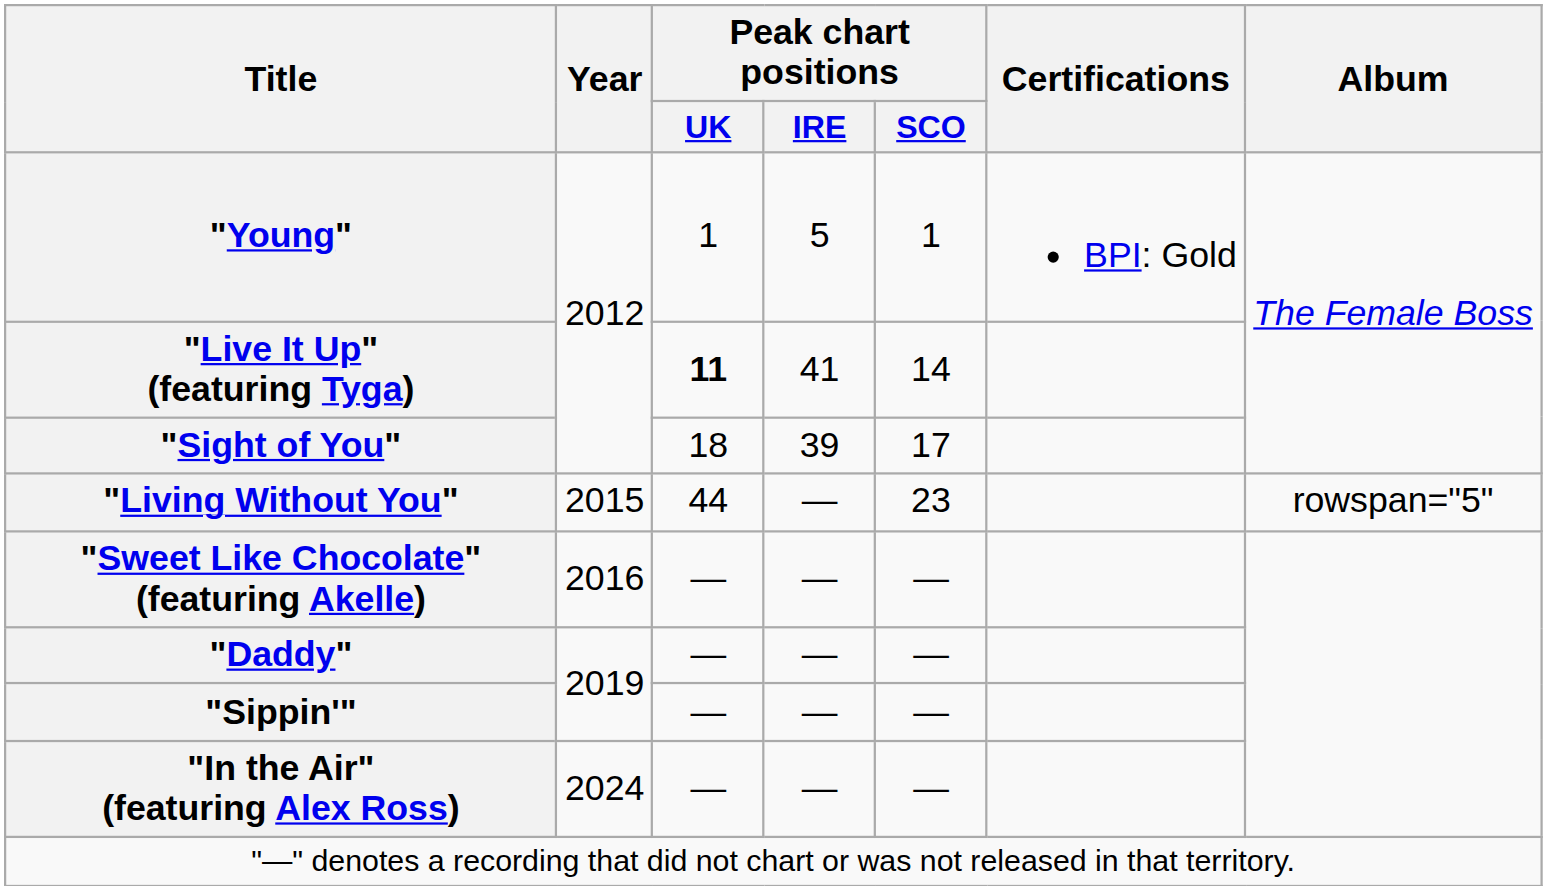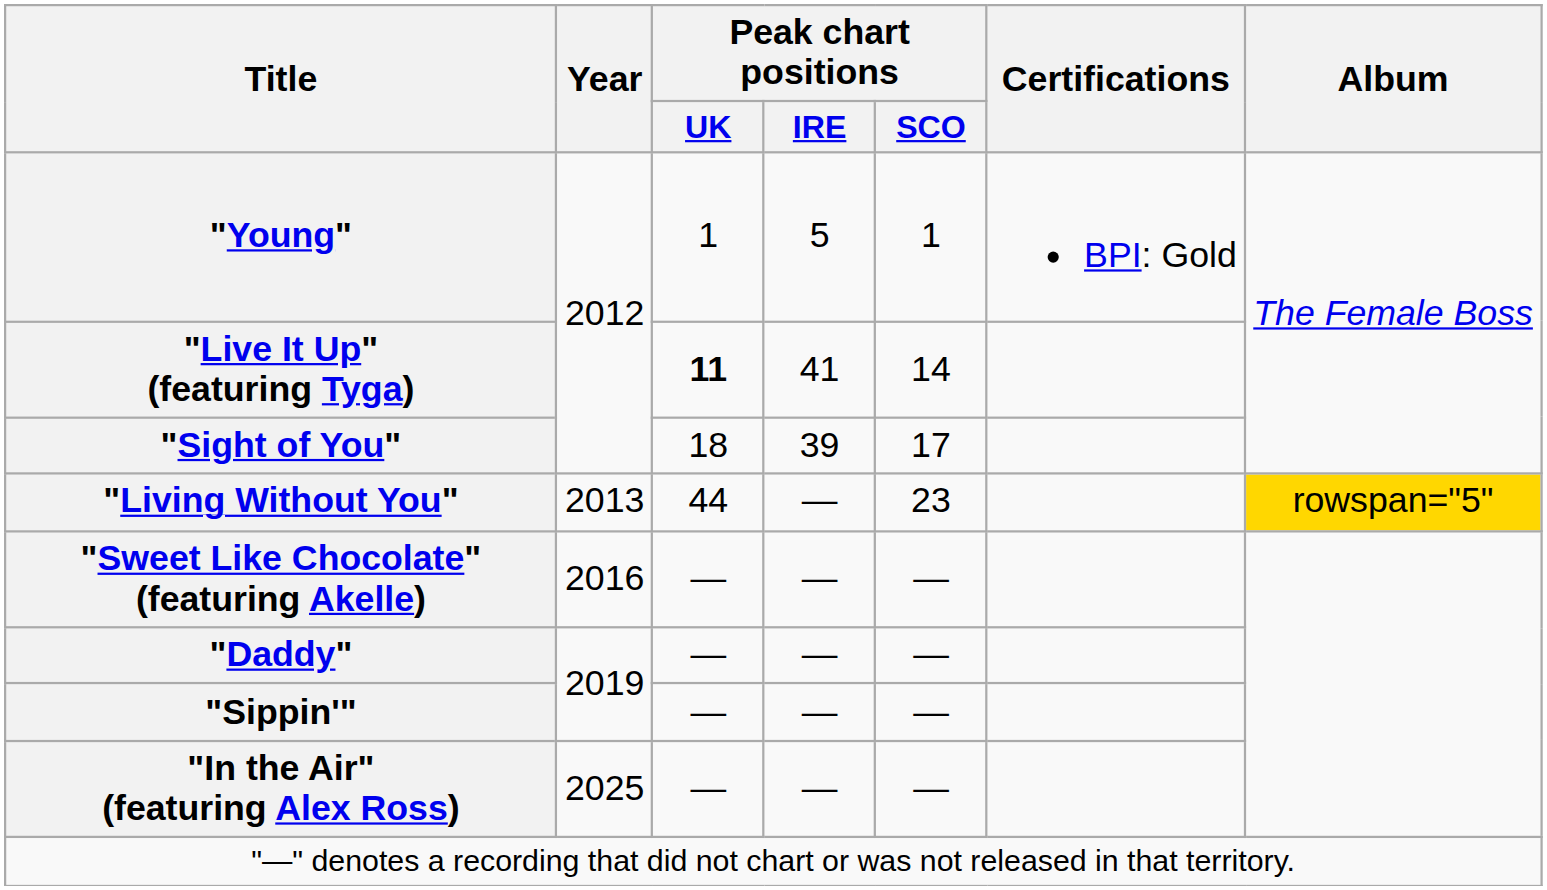(605, 501) 2015 -> (605, 501) 2013
(1393, 501) no background -> (1393, 501) gold background
(605, 788) 2024 -> (605, 788) 2025
